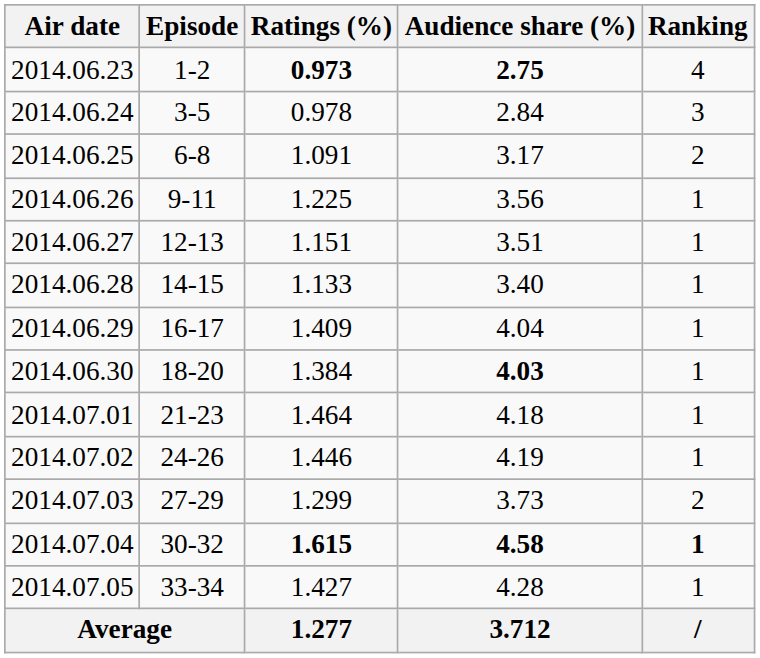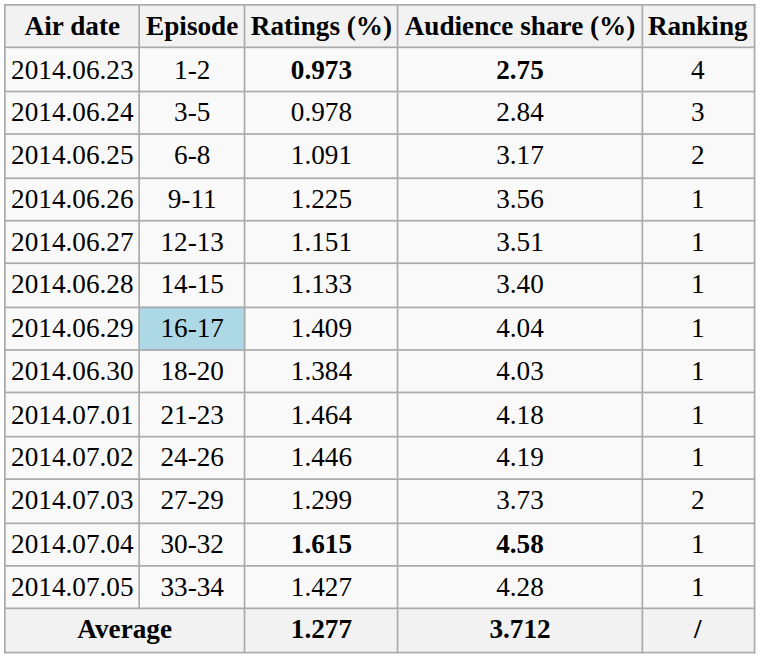(192, 328) no background -> (192, 328) lightblue background
(520, 371) bold -> (520, 371) normal
(698, 543) bold -> (698, 543) normal
